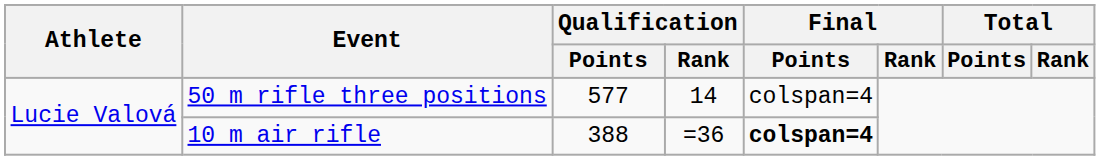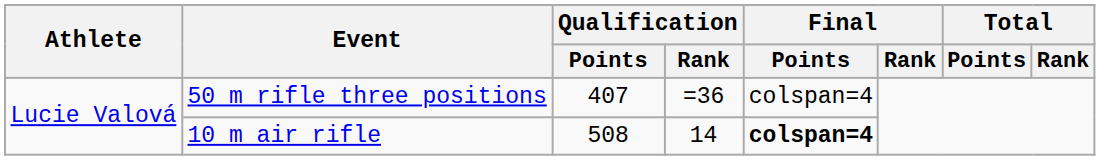(608, 97) 577 -> (608, 97) 407
(704, 97) 14 -> (704, 97) =36
(608, 136) 388 -> (608, 136) 508
(704, 136) =36 -> (704, 136) 14
